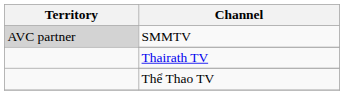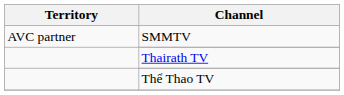(42, 36) lightgrey background -> (42, 36) no background
